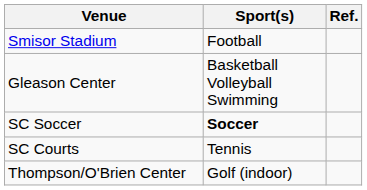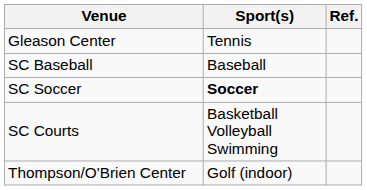- row: (62, 41)
(243, 82) Basketball Volleyball Swimming -> (229, 41) Tennis
+ row: (50, 65)
(229, 148) Tennis -> (243, 131) Basketball Volleyball Swimming
